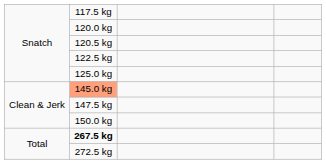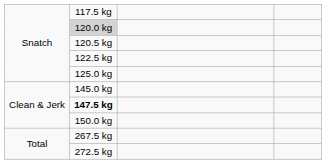(93, 27) no background -> (93, 27) lightgrey background
(93, 89) lightsalmon background -> (93, 89) no background
(93, 105) normal -> (93, 105) bold
(93, 136) bold -> (93, 136) normal
